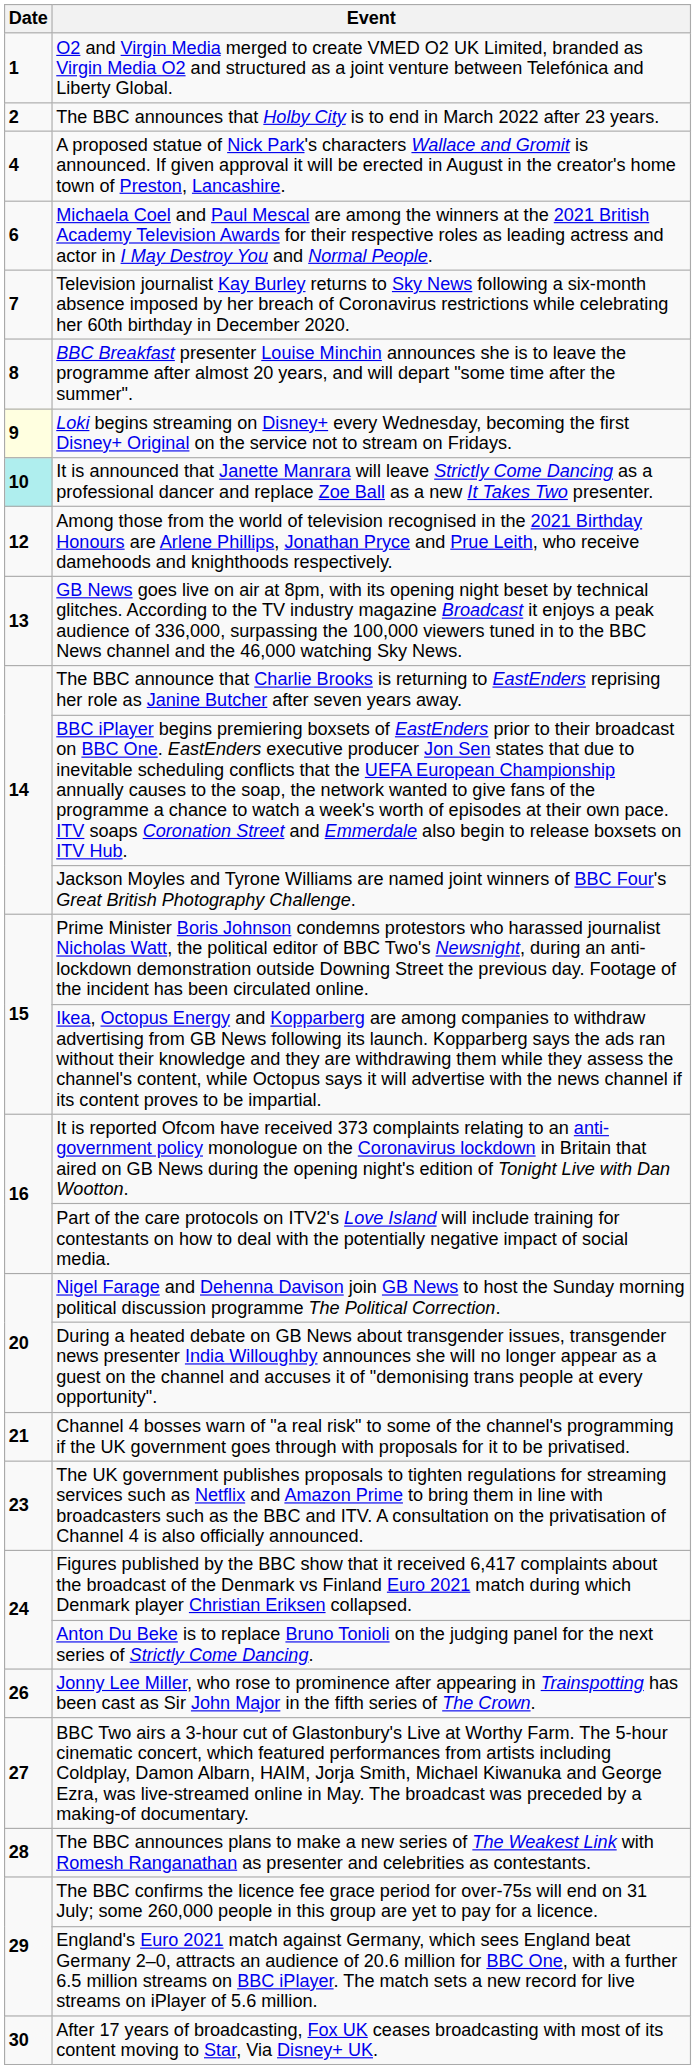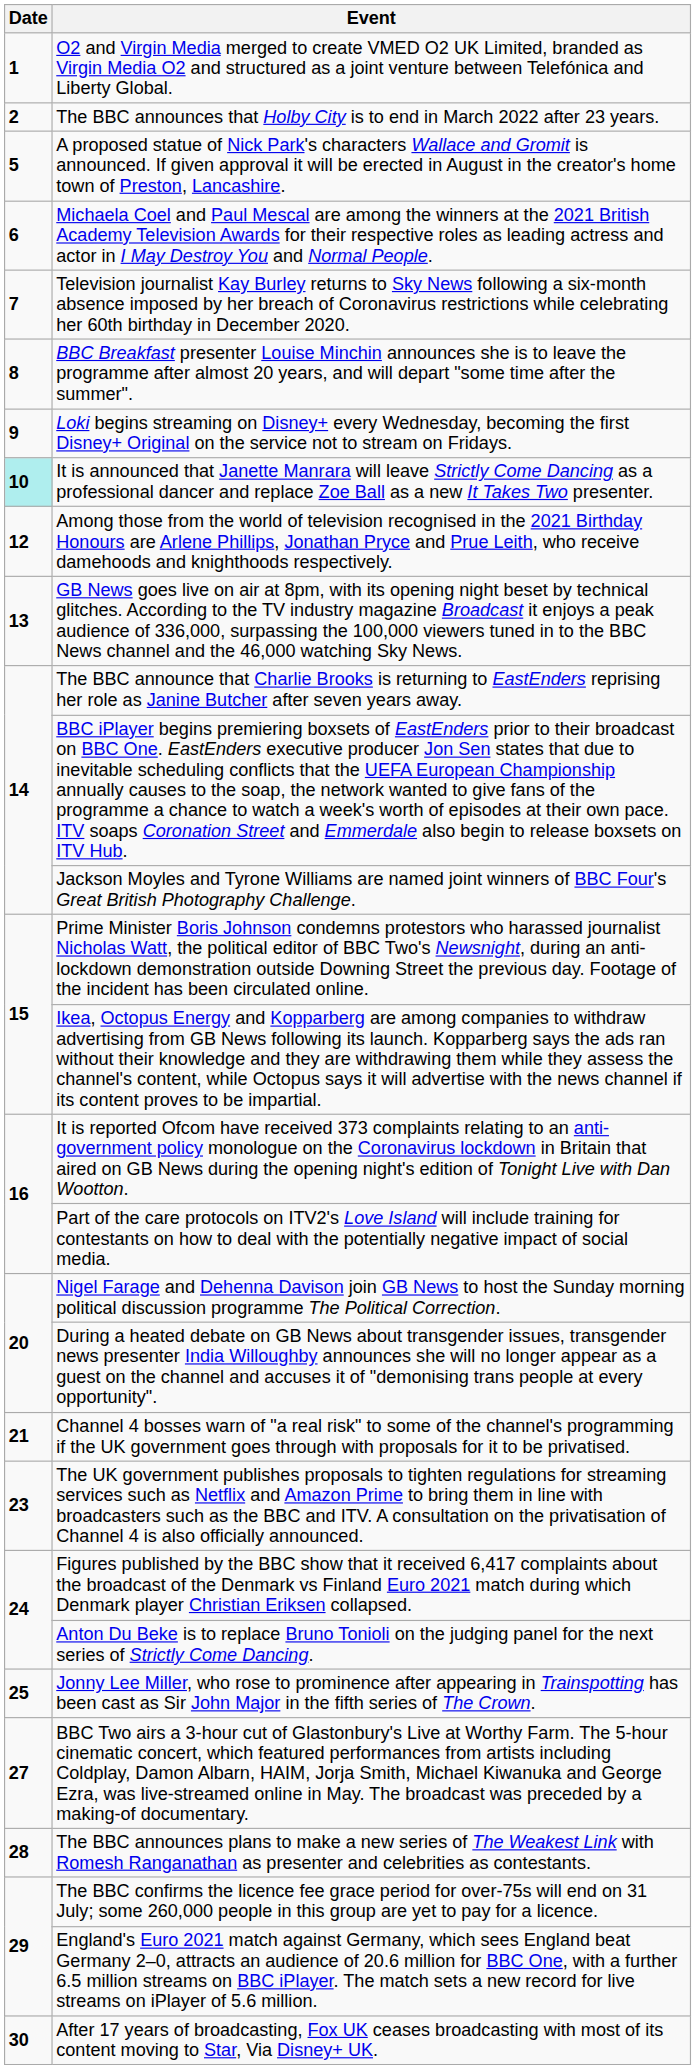(14, 165) 4 -> (14, 165) 5
(14, 433) lightyellow background -> (14, 433) no background
(19, 1693) 26 -> (19, 1693) 25
